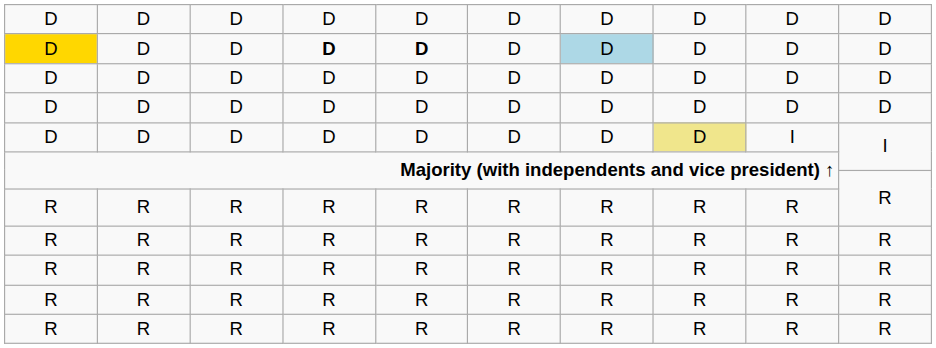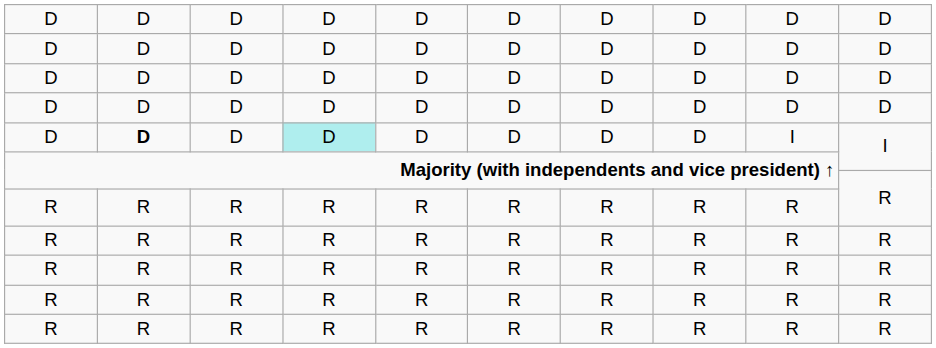(51, 48) gold background -> (51, 48) no background
(329, 48) bold -> (329, 48) normal
(422, 48) bold -> (422, 48) normal
(607, 48) lightblue background -> (607, 48) no background
(144, 136) normal -> (144, 136) bold
(329, 136) no background -> (329, 136) paleturquoise background
(700, 136) khaki background -> (700, 136) no background
